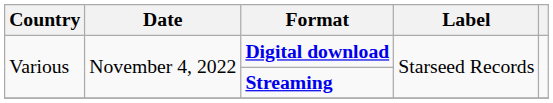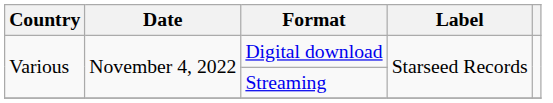(317, 51) bold -> (314, 51) normal
(289, 82) bold -> (286, 82) normal
